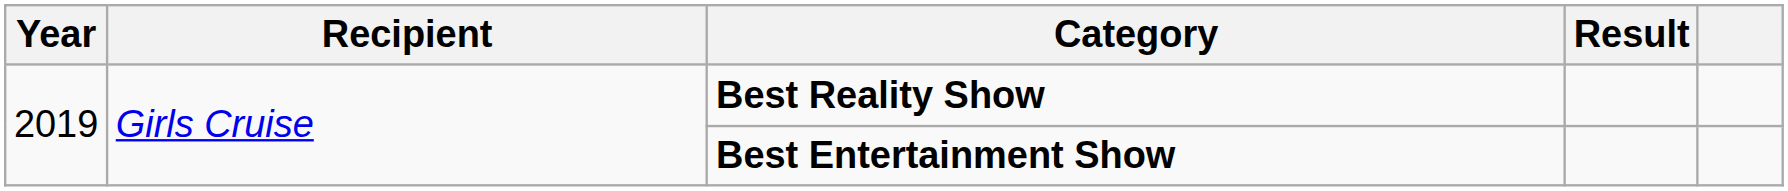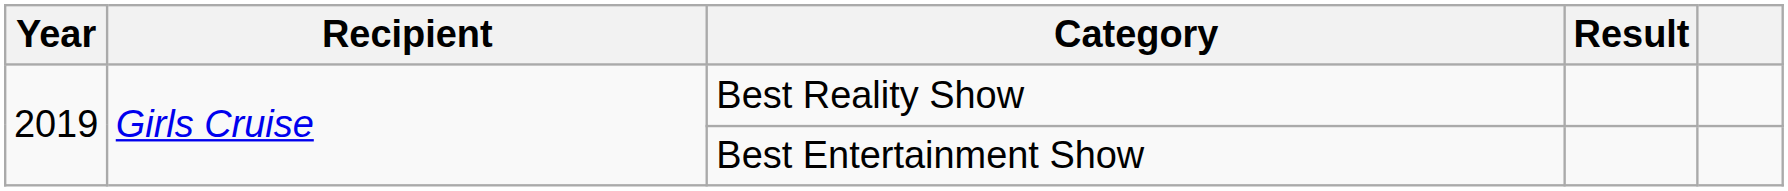(880, 94) bold -> (870, 94) normal
(946, 154) bold -> (930, 154) normal
